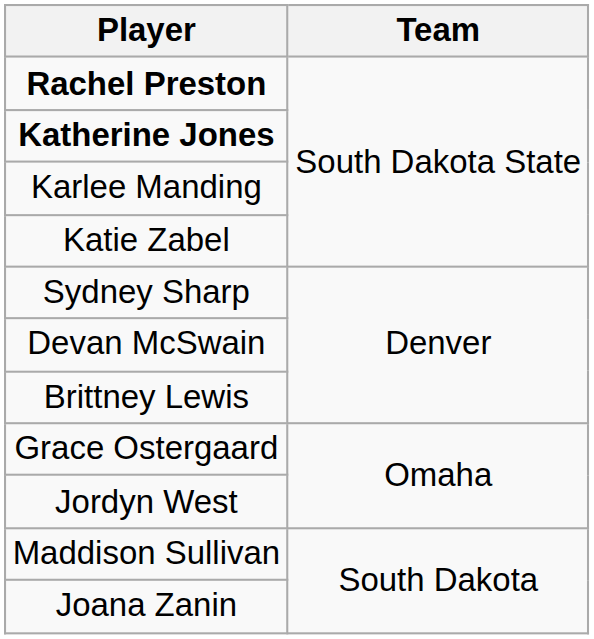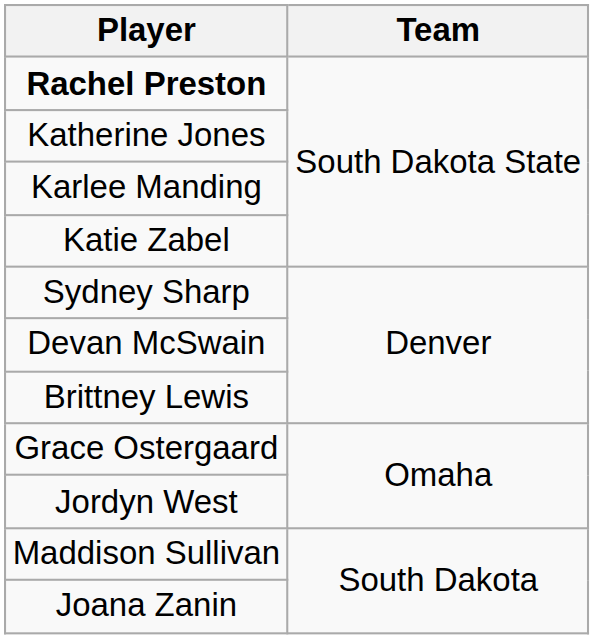(146, 135) bold -> (146, 135) normal
